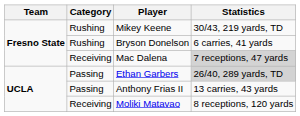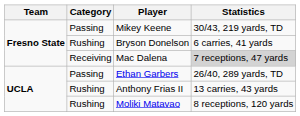(87, 27) Rushing -> (86, 27) Passing
(238, 73) lightgrey background -> (238, 73) no background
(86, 88) Passing -> (87, 88) Rushing
(90, 104) Receiving -> (87, 104) Rushing
